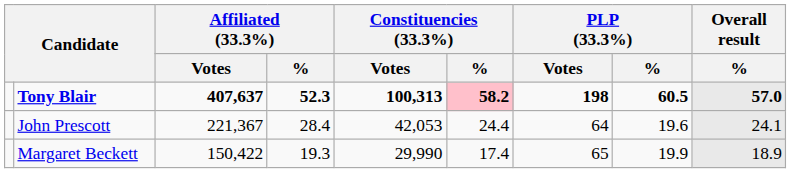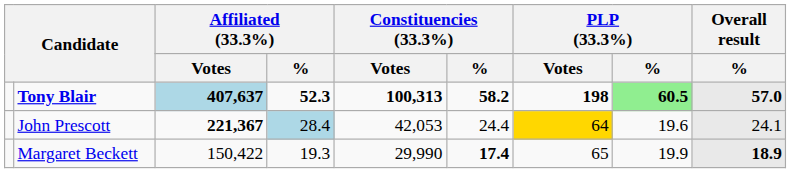(235, 96) no background -> (235, 96) lightblue background
(494, 96) pink background -> (494, 96) no background
(673, 96) no background -> (673, 96) lightgreen background
(235, 125) normal -> (235, 125) bold
(315, 125) no background -> (315, 125) lightblue background
(600, 125) no background -> (600, 125) gold background
(494, 153) normal -> (494, 153) bold
(767, 153) normal -> (767, 153) bold
